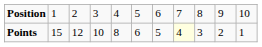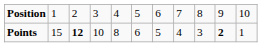(77, 32) normal -> (77, 32) bold
(179, 32) lightyellow background -> (179, 32) no background
(221, 32) normal -> (221, 32) bold
